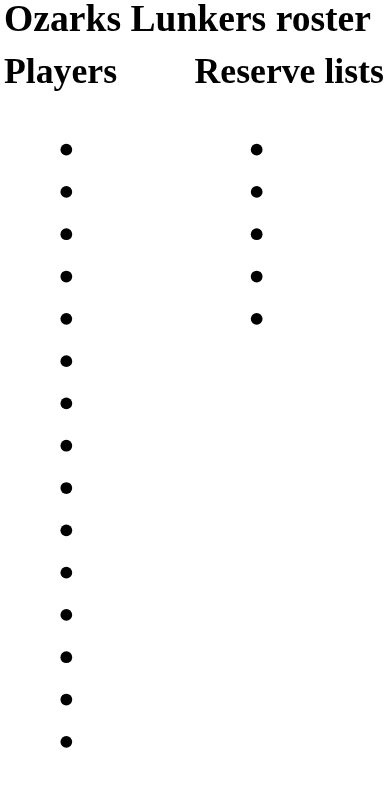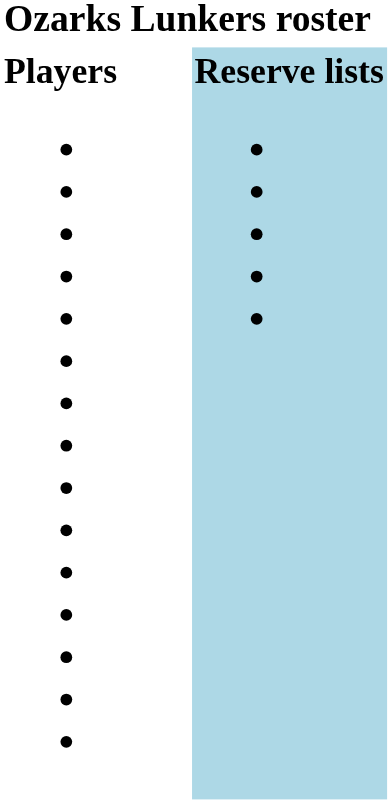(289, 194) no background -> (289, 194) lightblue background
